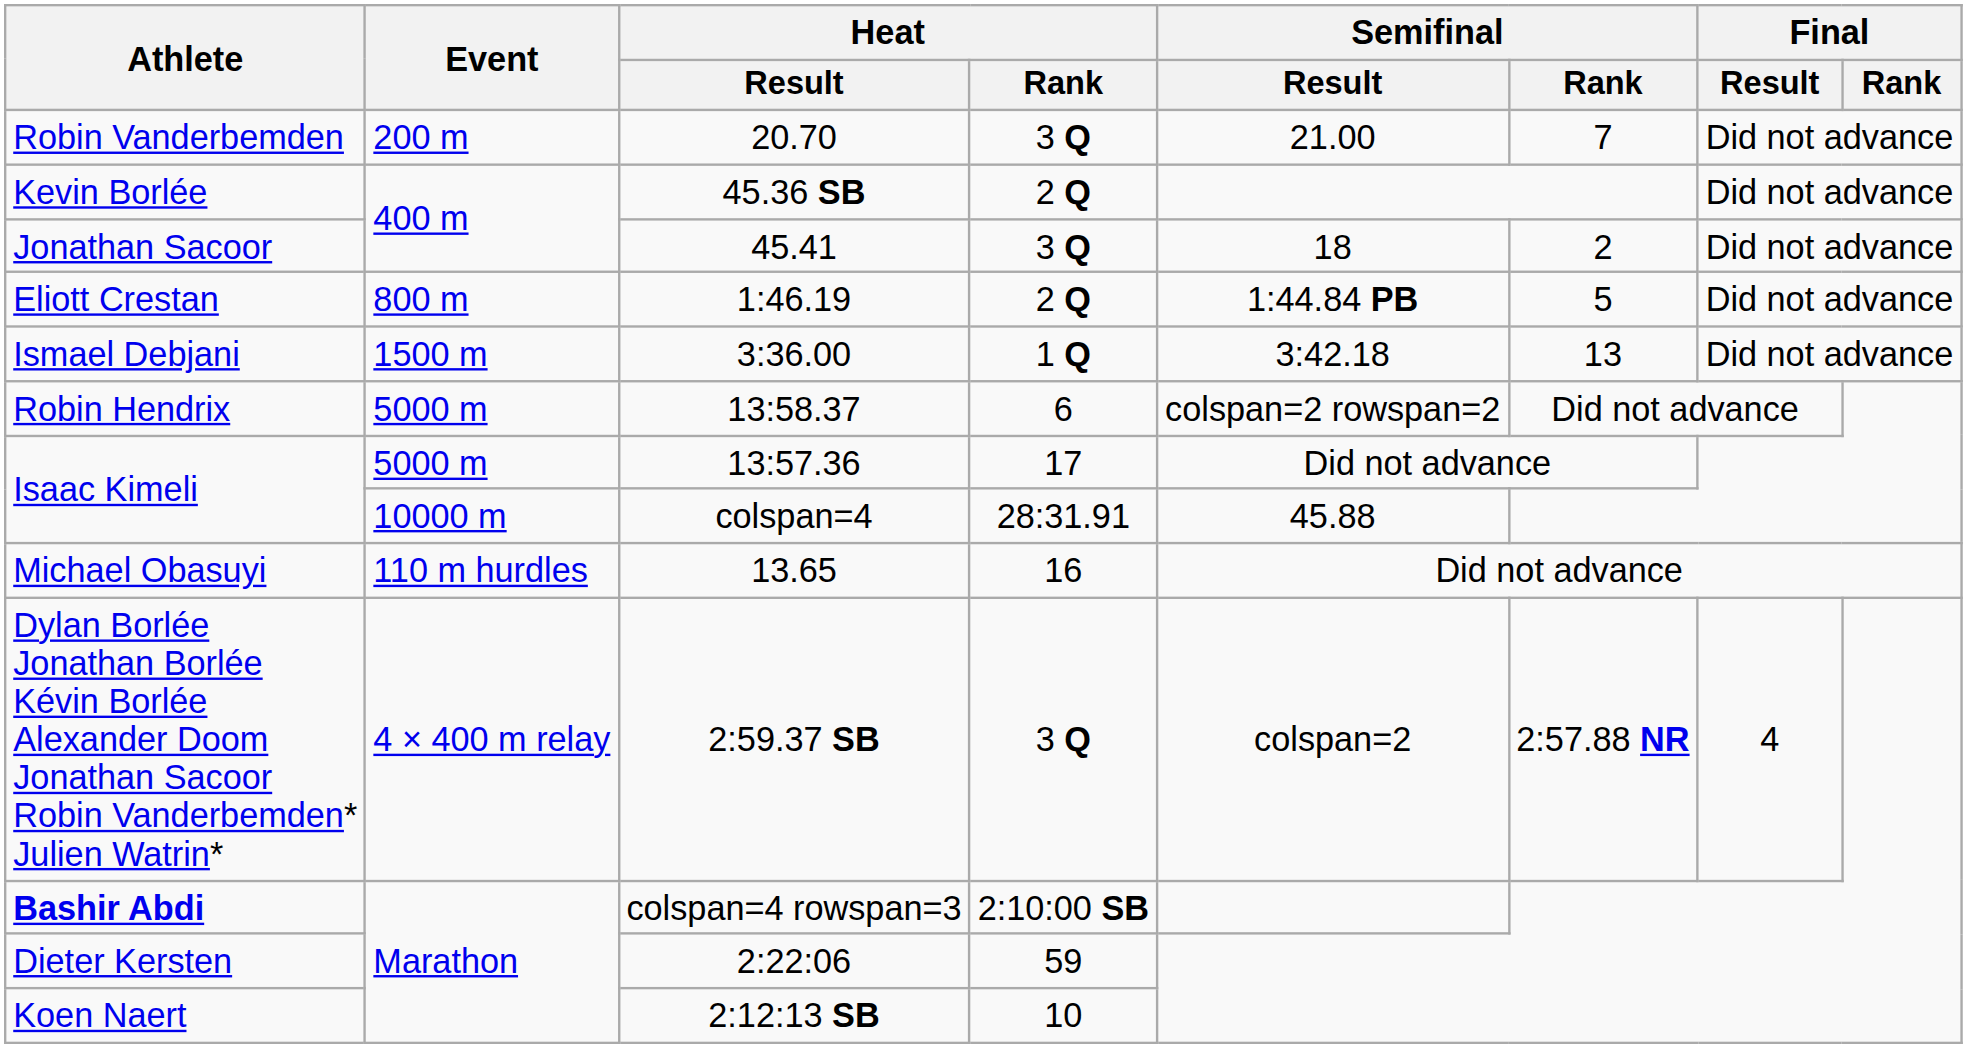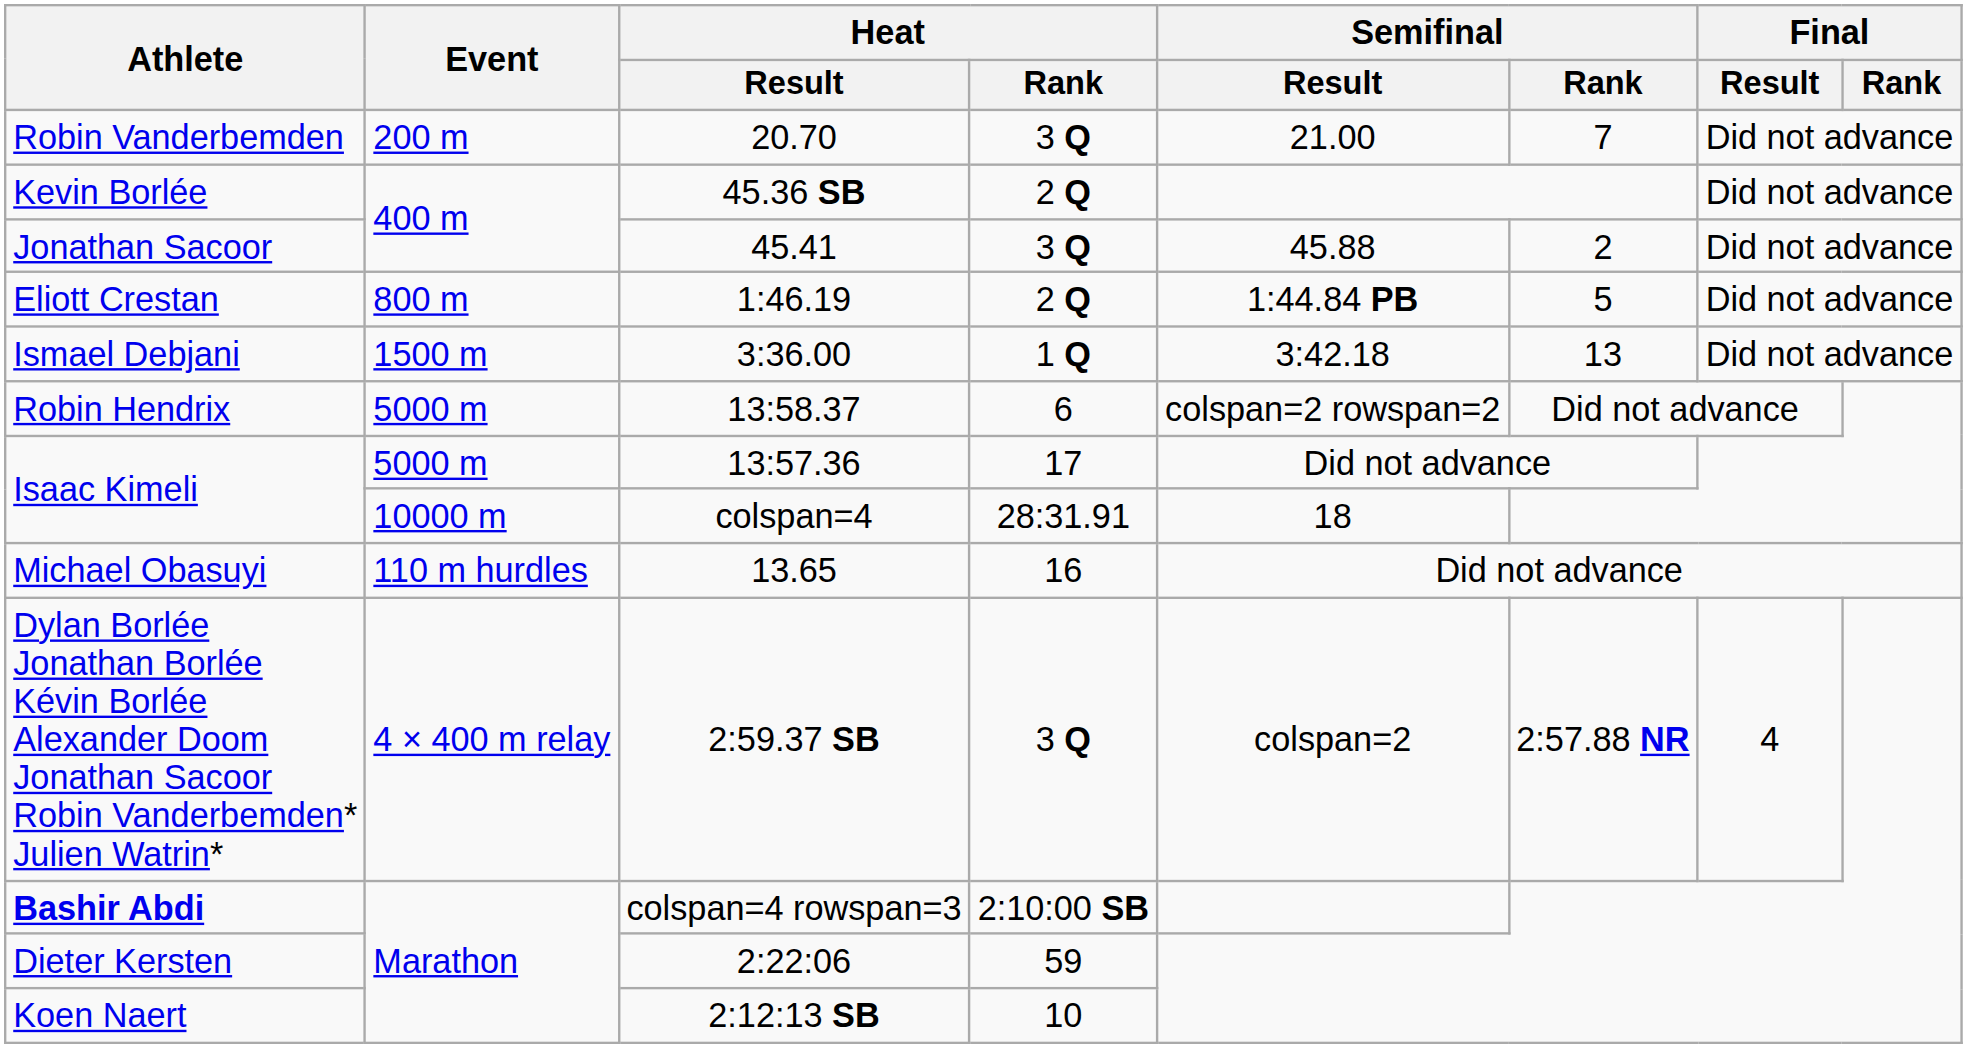(1333, 246) 18 -> (1333, 246) 45.88
(1333, 517) 45.88 -> (1333, 517) 18
